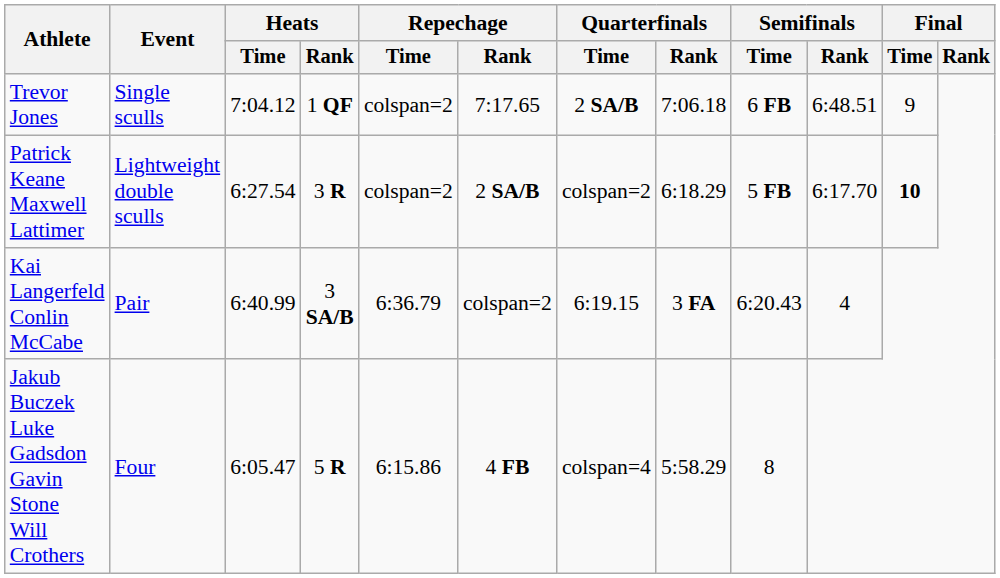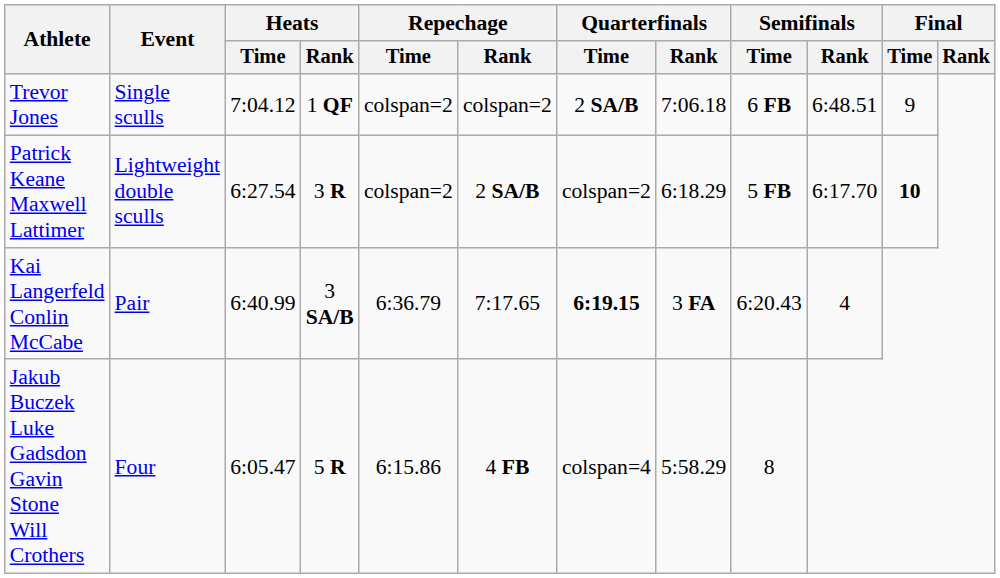(507, 104) 7:17.65 -> (507, 104) colspan=2
(507, 303) colspan=2 -> (507, 303) 7:17.65
(606, 303) normal -> (606, 303) bold
